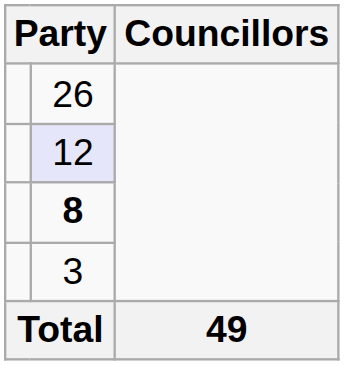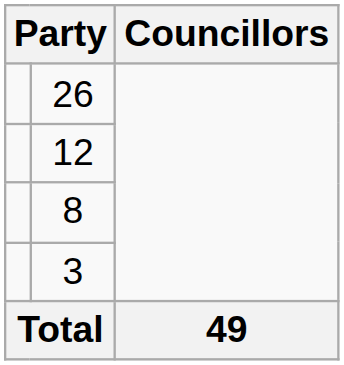(73, 152) lavender background -> (73, 152) no background
(73, 211) bold -> (73, 211) normal
